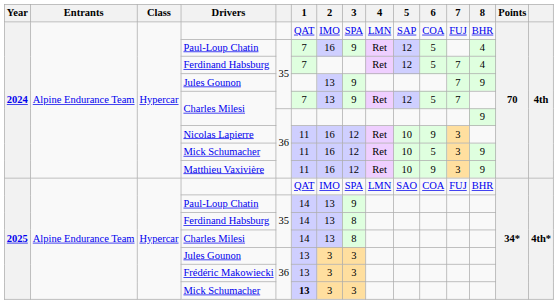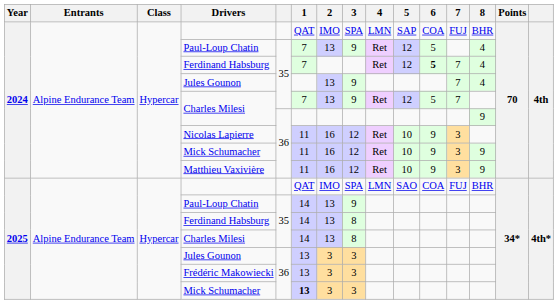(330, 48) 16 -> (330, 48) 13
(433, 65) normal -> (433, 65) bold
(482, 82) 9 -> (482, 82) 4
(433, 152) 5 -> (433, 152) 9
